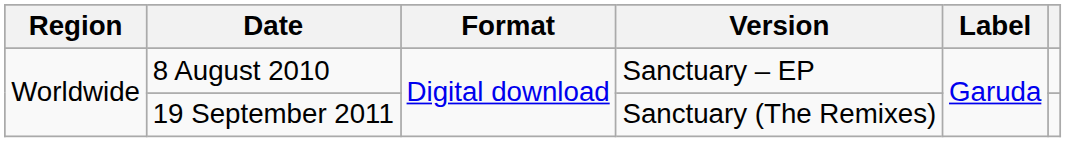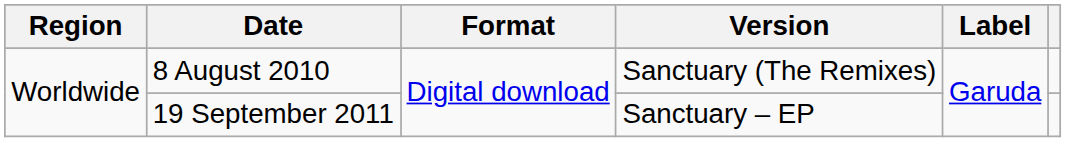(719, 70) Sanctuary – EP -> (779, 70) Sanctuary (The Remixes)
(779, 114) Sanctuary (The Remixes) -> (719, 114) Sanctuary – EP
